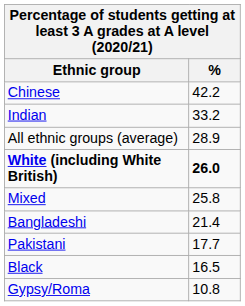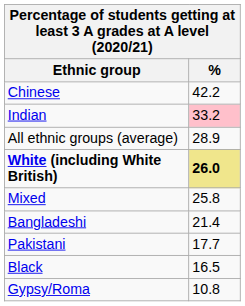(206, 115) no background -> (206, 115) pink background
(206, 168) no background -> (206, 168) khaki background
